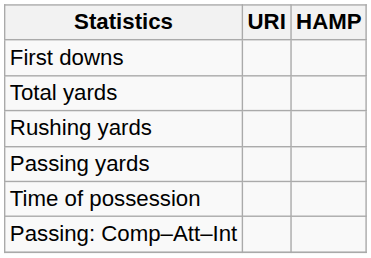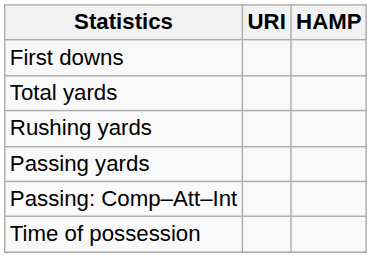rows swapped: (124, 234) <-> (105, 198)
